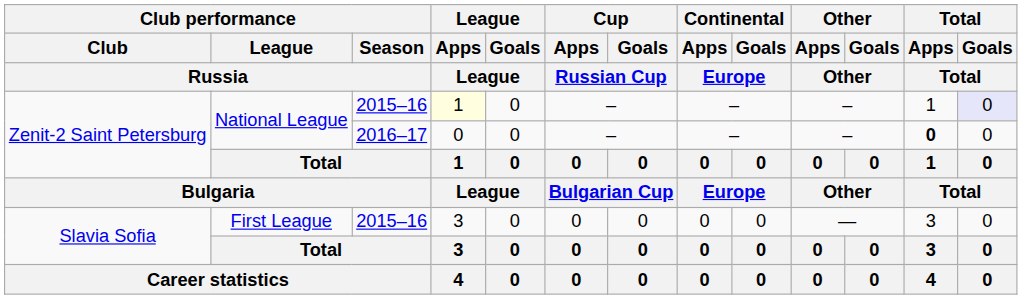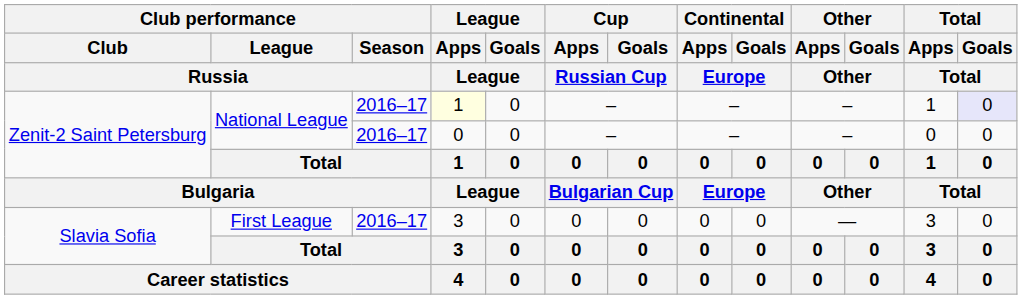(392, 105) 2015–16 -> (392, 105) 2016–17
(931, 134) bold -> (931, 134) normal
(392, 221) 2015–16 -> (392, 221) 2016–17
